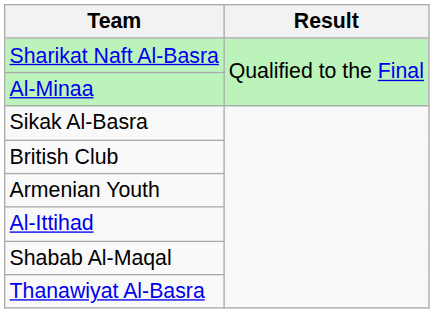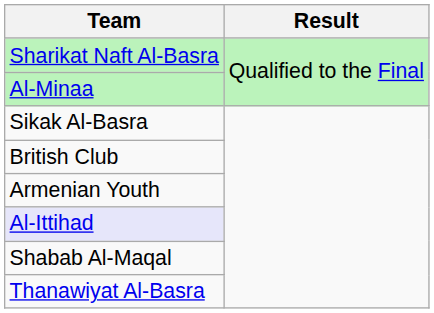(52, 223) no background -> (52, 223) lavender background
